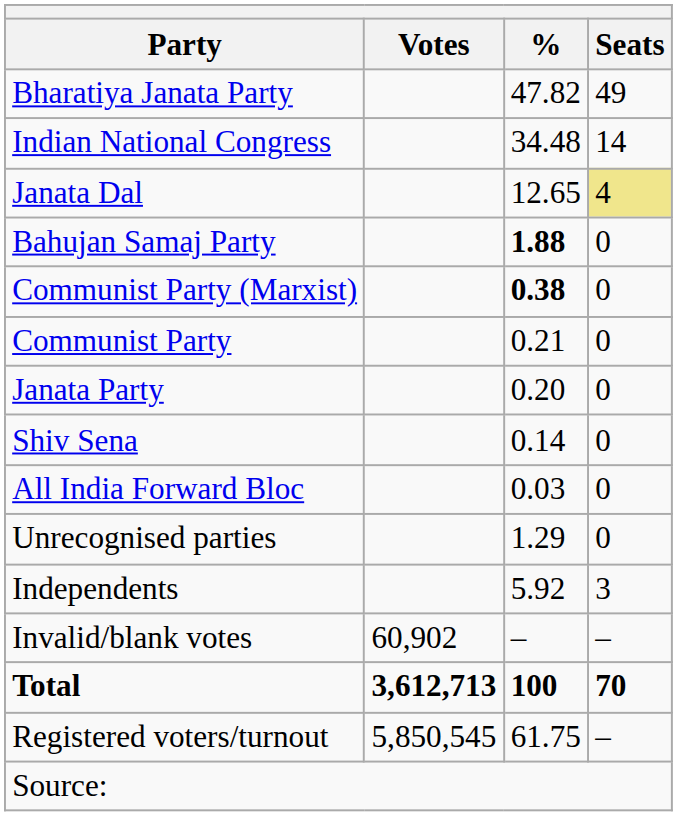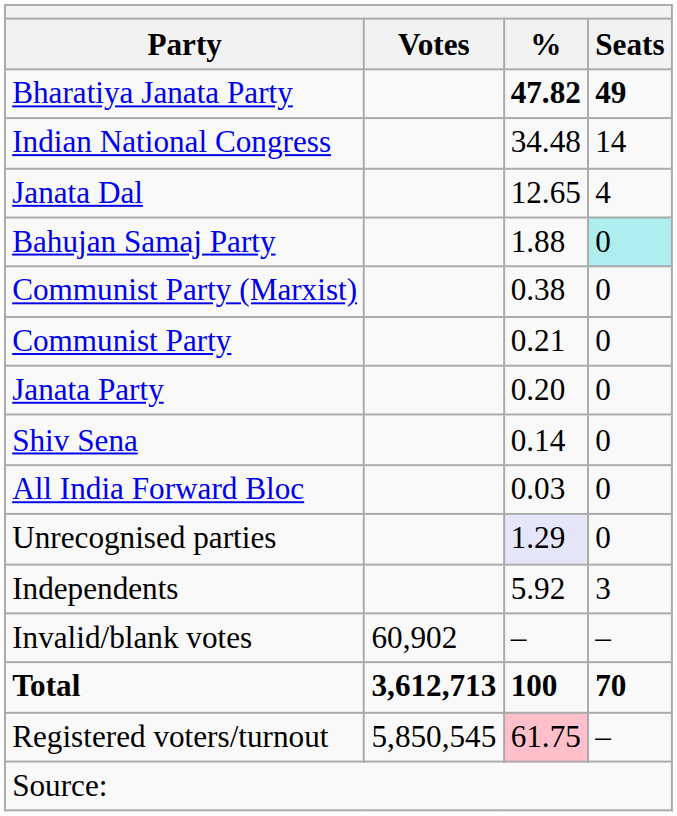(546, 93) normal -> (546, 93) bold
(611, 93) normal -> (611, 93) bold
(603, 192) khaki background -> (603, 192) no background
(538, 241) bold -> (538, 241) normal
(603, 241) no background -> (603, 241) paleturquoise background
(538, 291) bold -> (538, 291) normal
(538, 538) no background -> (538, 538) lavender background
(546, 736) no background -> (546, 736) pink background
